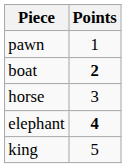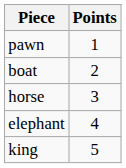(95, 70) bold -> (95, 70) normal
(95, 123) bold -> (95, 123) normal
